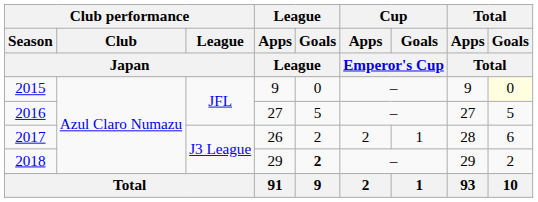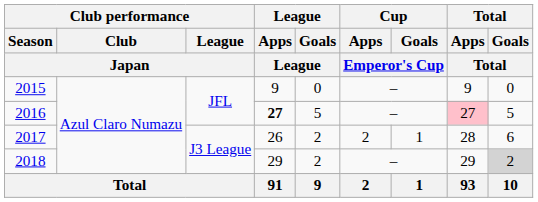(510, 88) lightyellow background -> (510, 88) no background
(275, 112) normal -> (275, 112) bold
(468, 112) no background -> (468, 112) pink background
(318, 161) bold -> (318, 161) normal
(510, 161) no background -> (510, 161) lightgrey background
